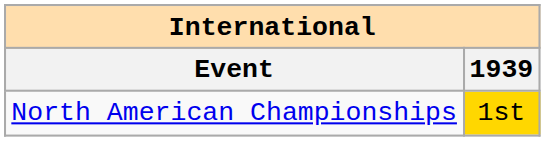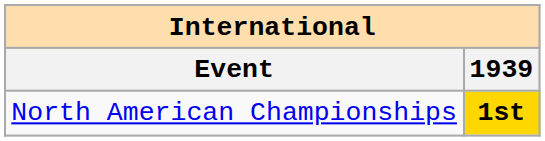(501, 113) normal -> (501, 113) bold
